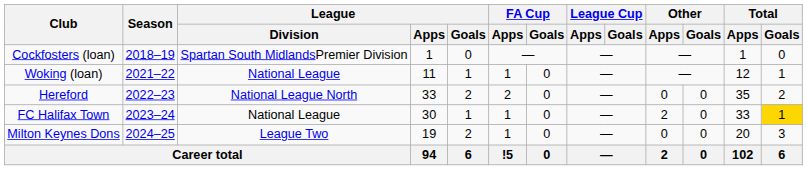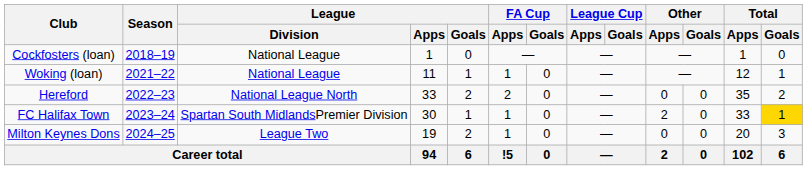(294, 54) Spartan South MidlandsPremier Division -> (294, 54) National League
(294, 114) National League -> (294, 114) Spartan South MidlandsPremier Division
